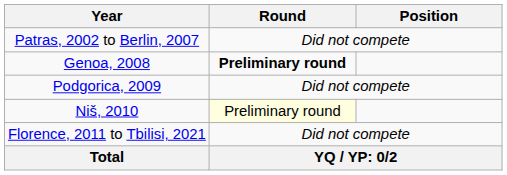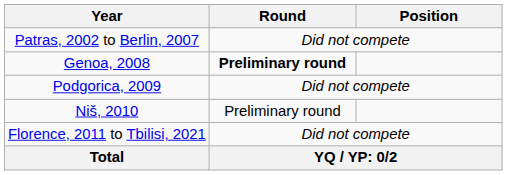(282, 110) lightyellow background -> (282, 110) no background
